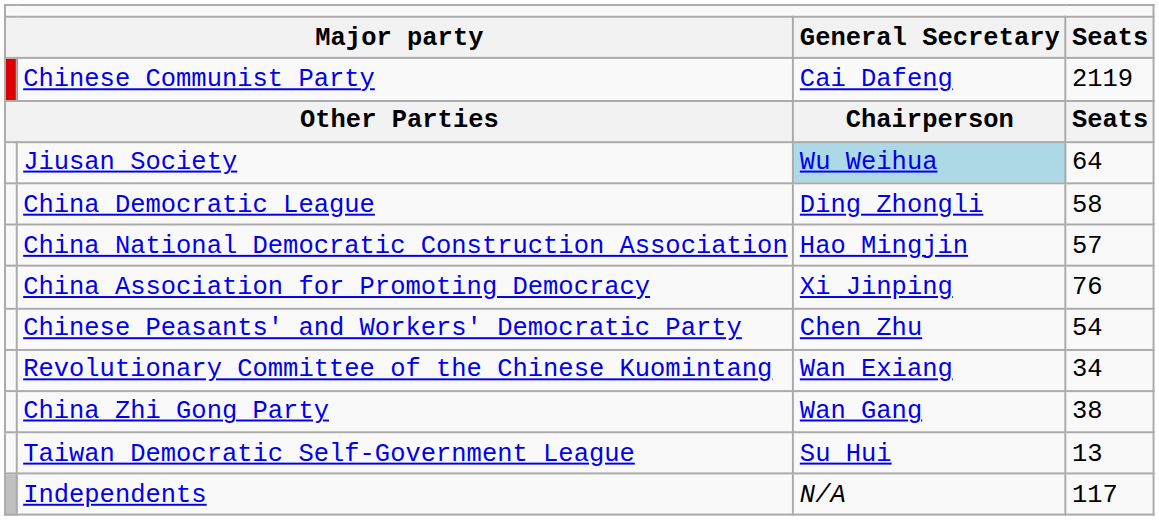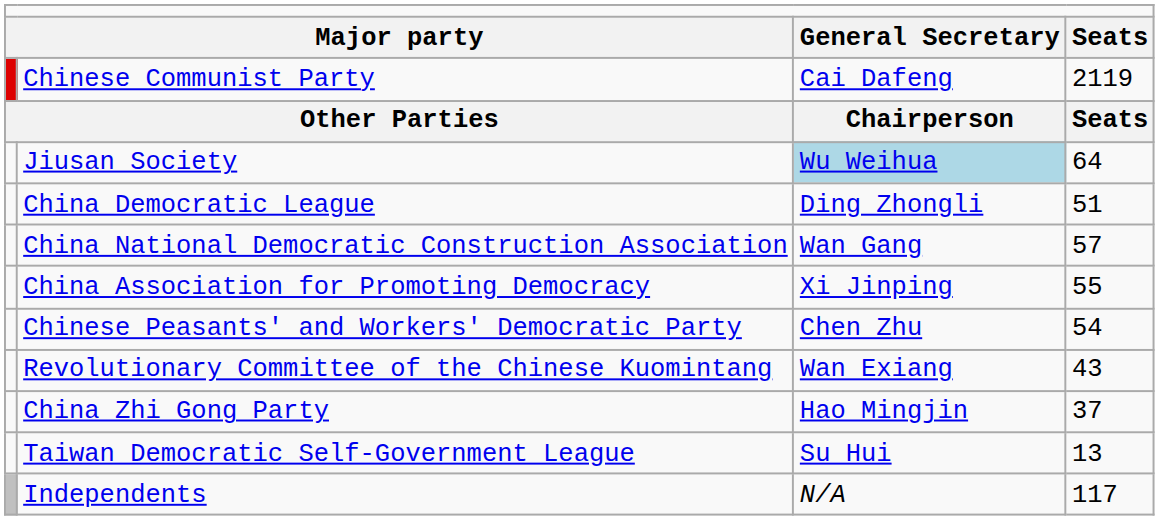(1087, 204) 58 -> (1087, 204) 51
(884, 246) Hao Mingjin -> (861, 246) Wan Gang
(1087, 287) 76 -> (1087, 287) 55
(1087, 370) 34 -> (1087, 370) 43
(861, 412) Wan Gang -> (884, 412) Hao Mingjin
(1087, 412) 38 -> (1087, 412) 37
